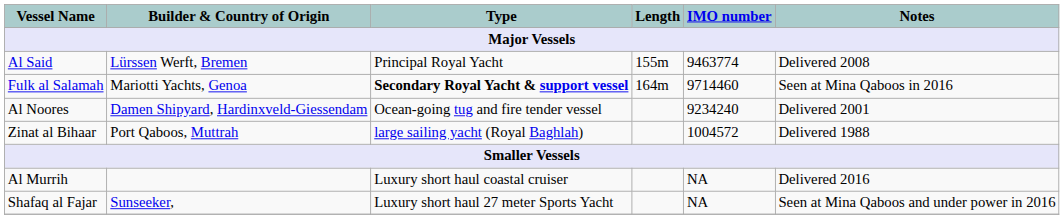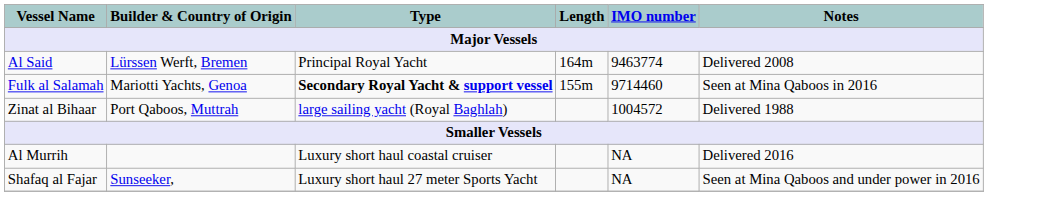(652, 62) 155m -> (576, 62) 164m
(652, 86) 164m -> (576, 86) 155m
- row: (38, 109)
